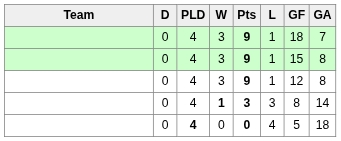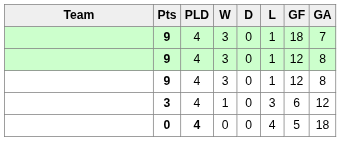columns swapped: (247, 15) <-> (165, 15)
(297, 59) 15 -> (297, 59) 12
(221, 103) bold -> (225, 103) normal
(297, 103) 8 -> (297, 103) 6
(323, 103) 14 -> (323, 103) 12
